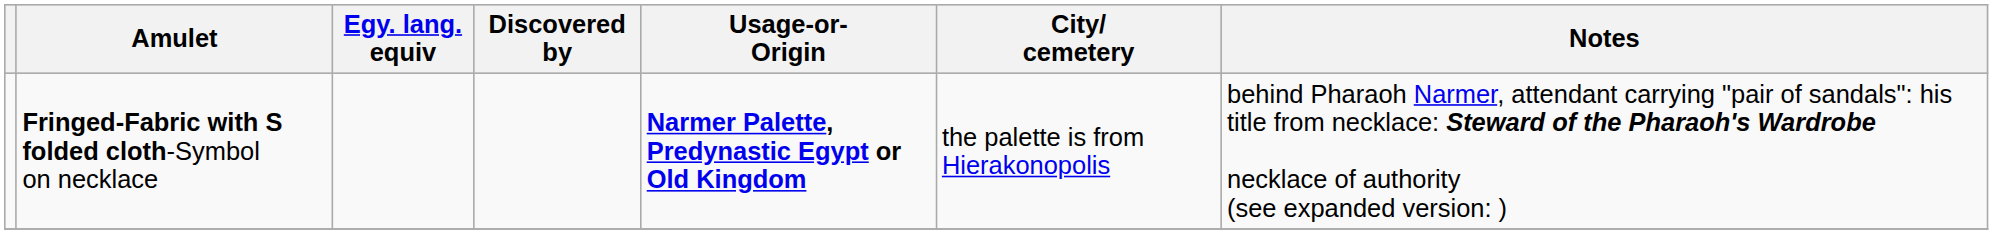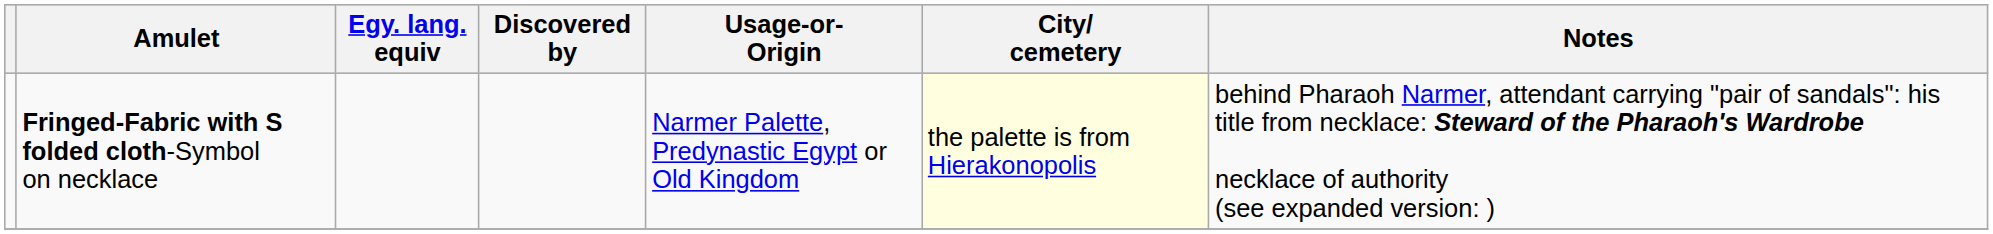(774, 150) bold -> (770, 150) normal
(1043, 150) no background -> (1029, 150) lightyellow background
